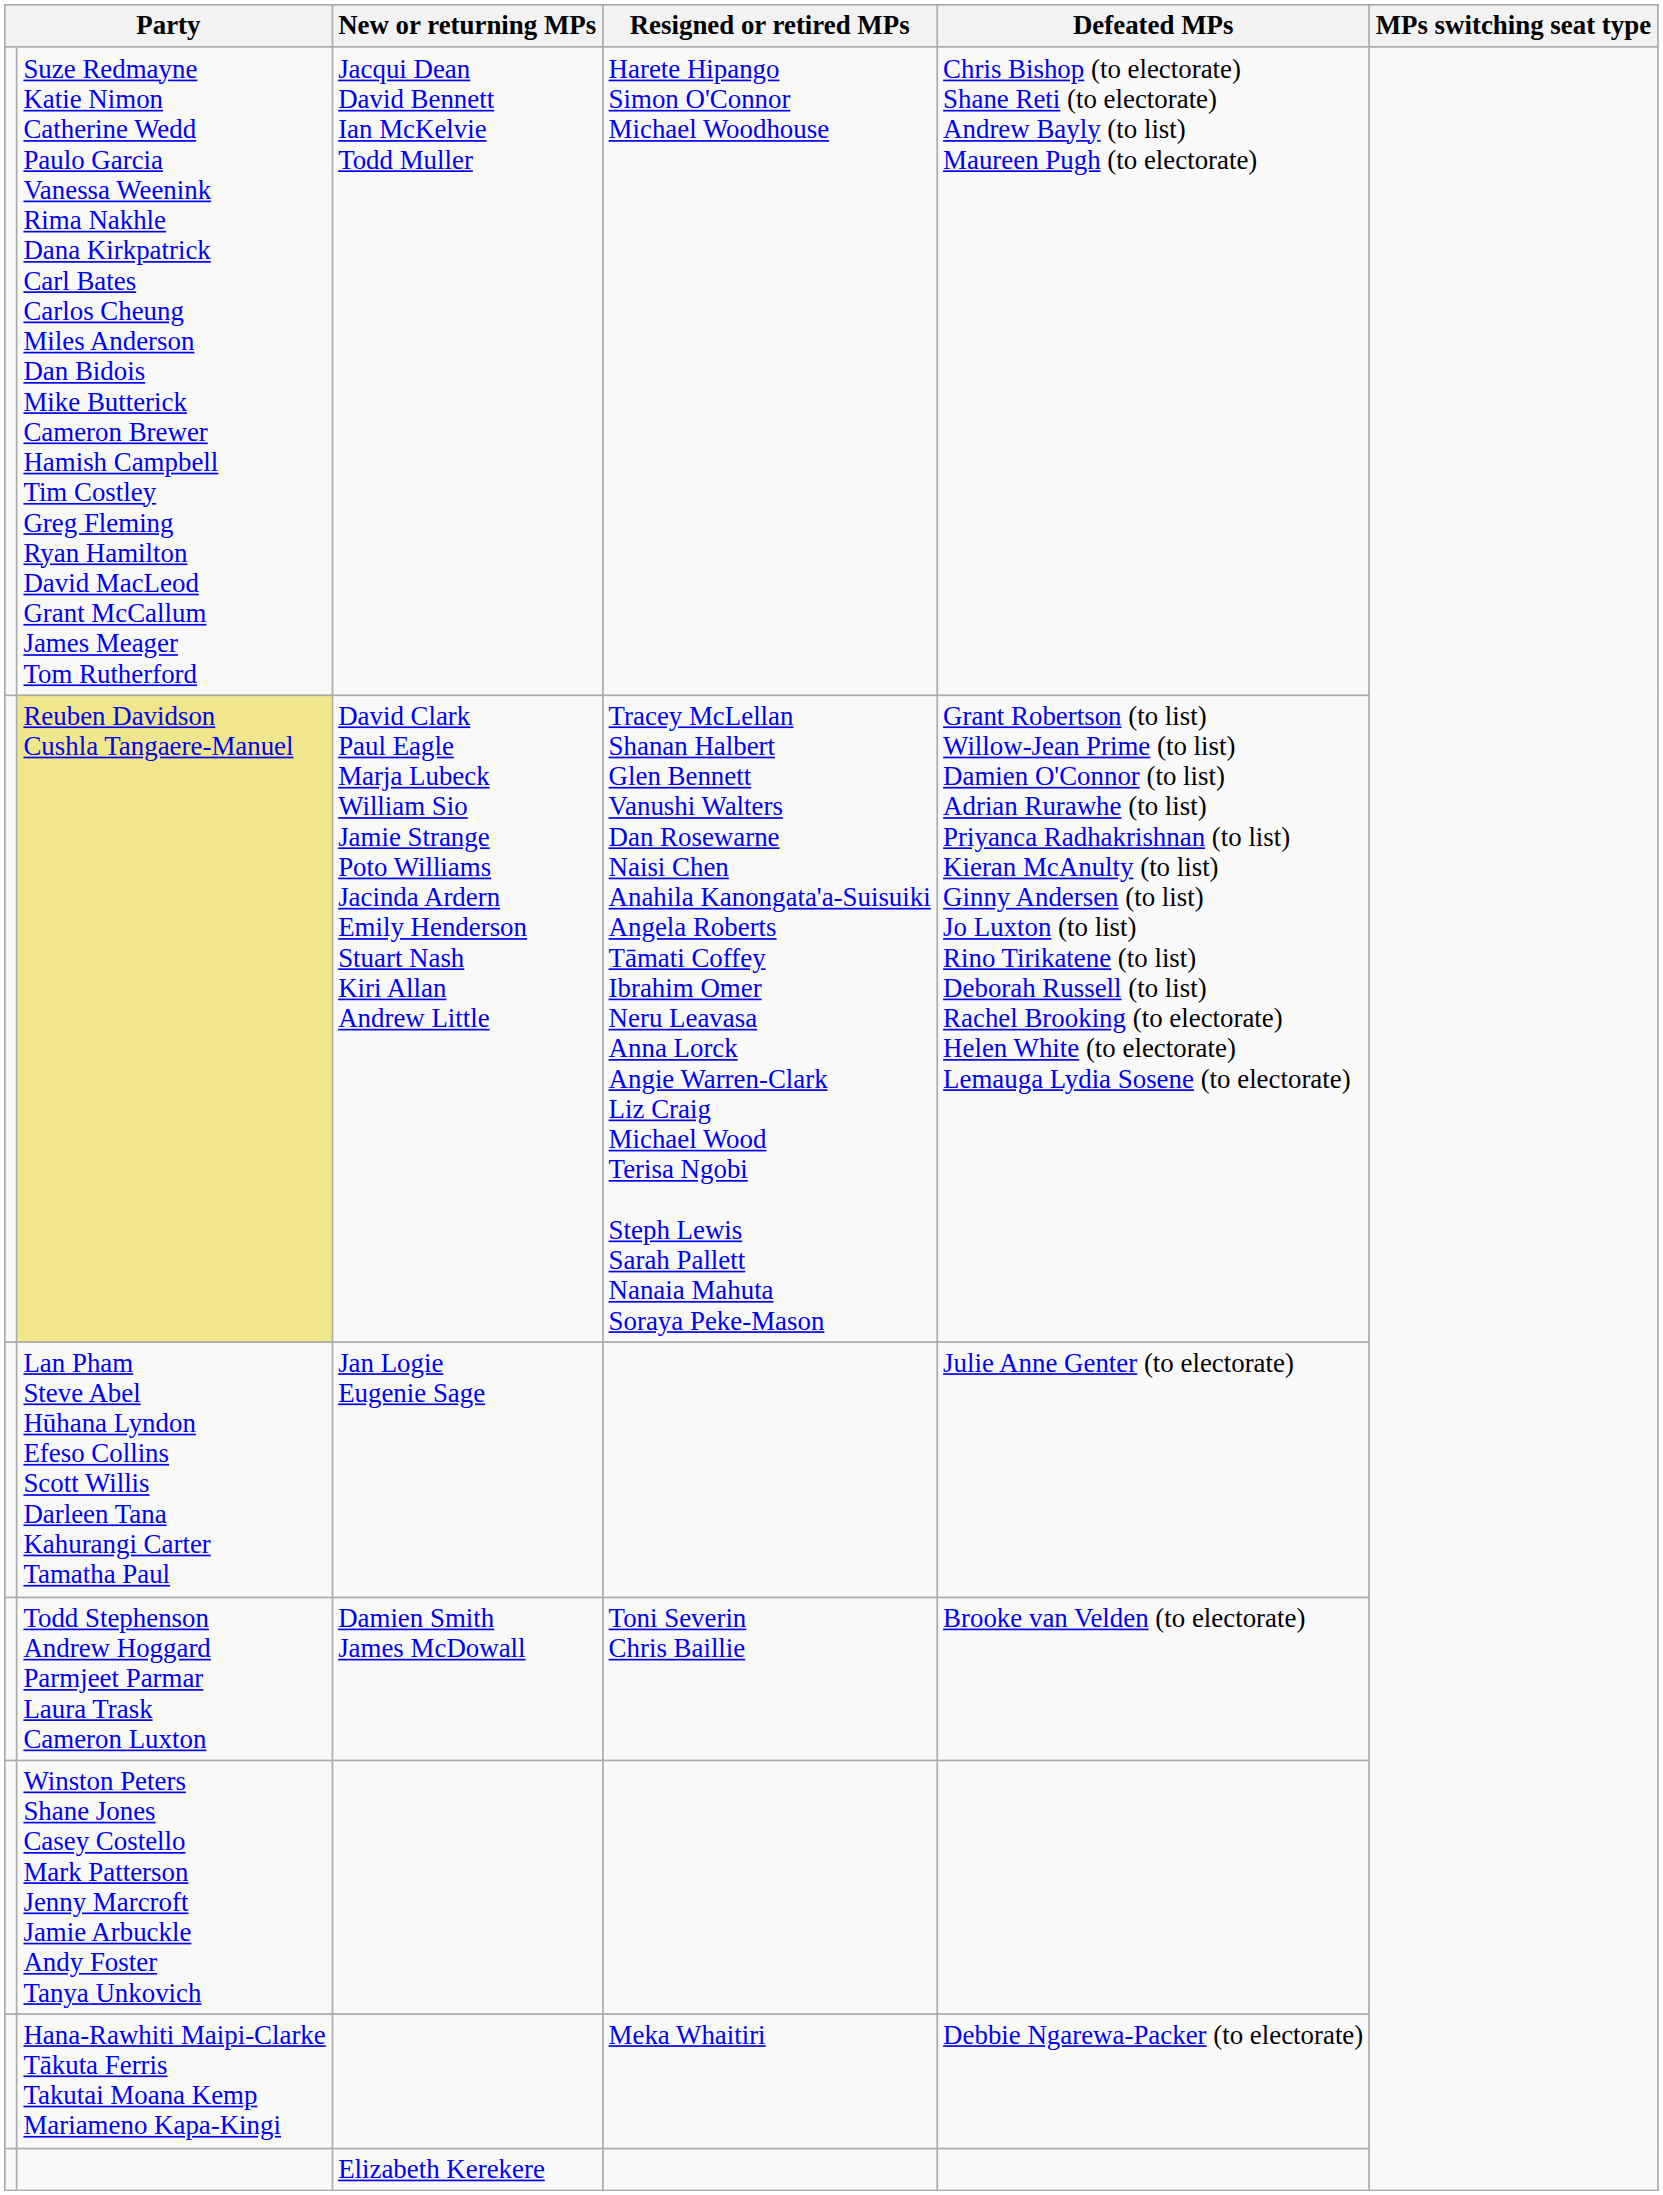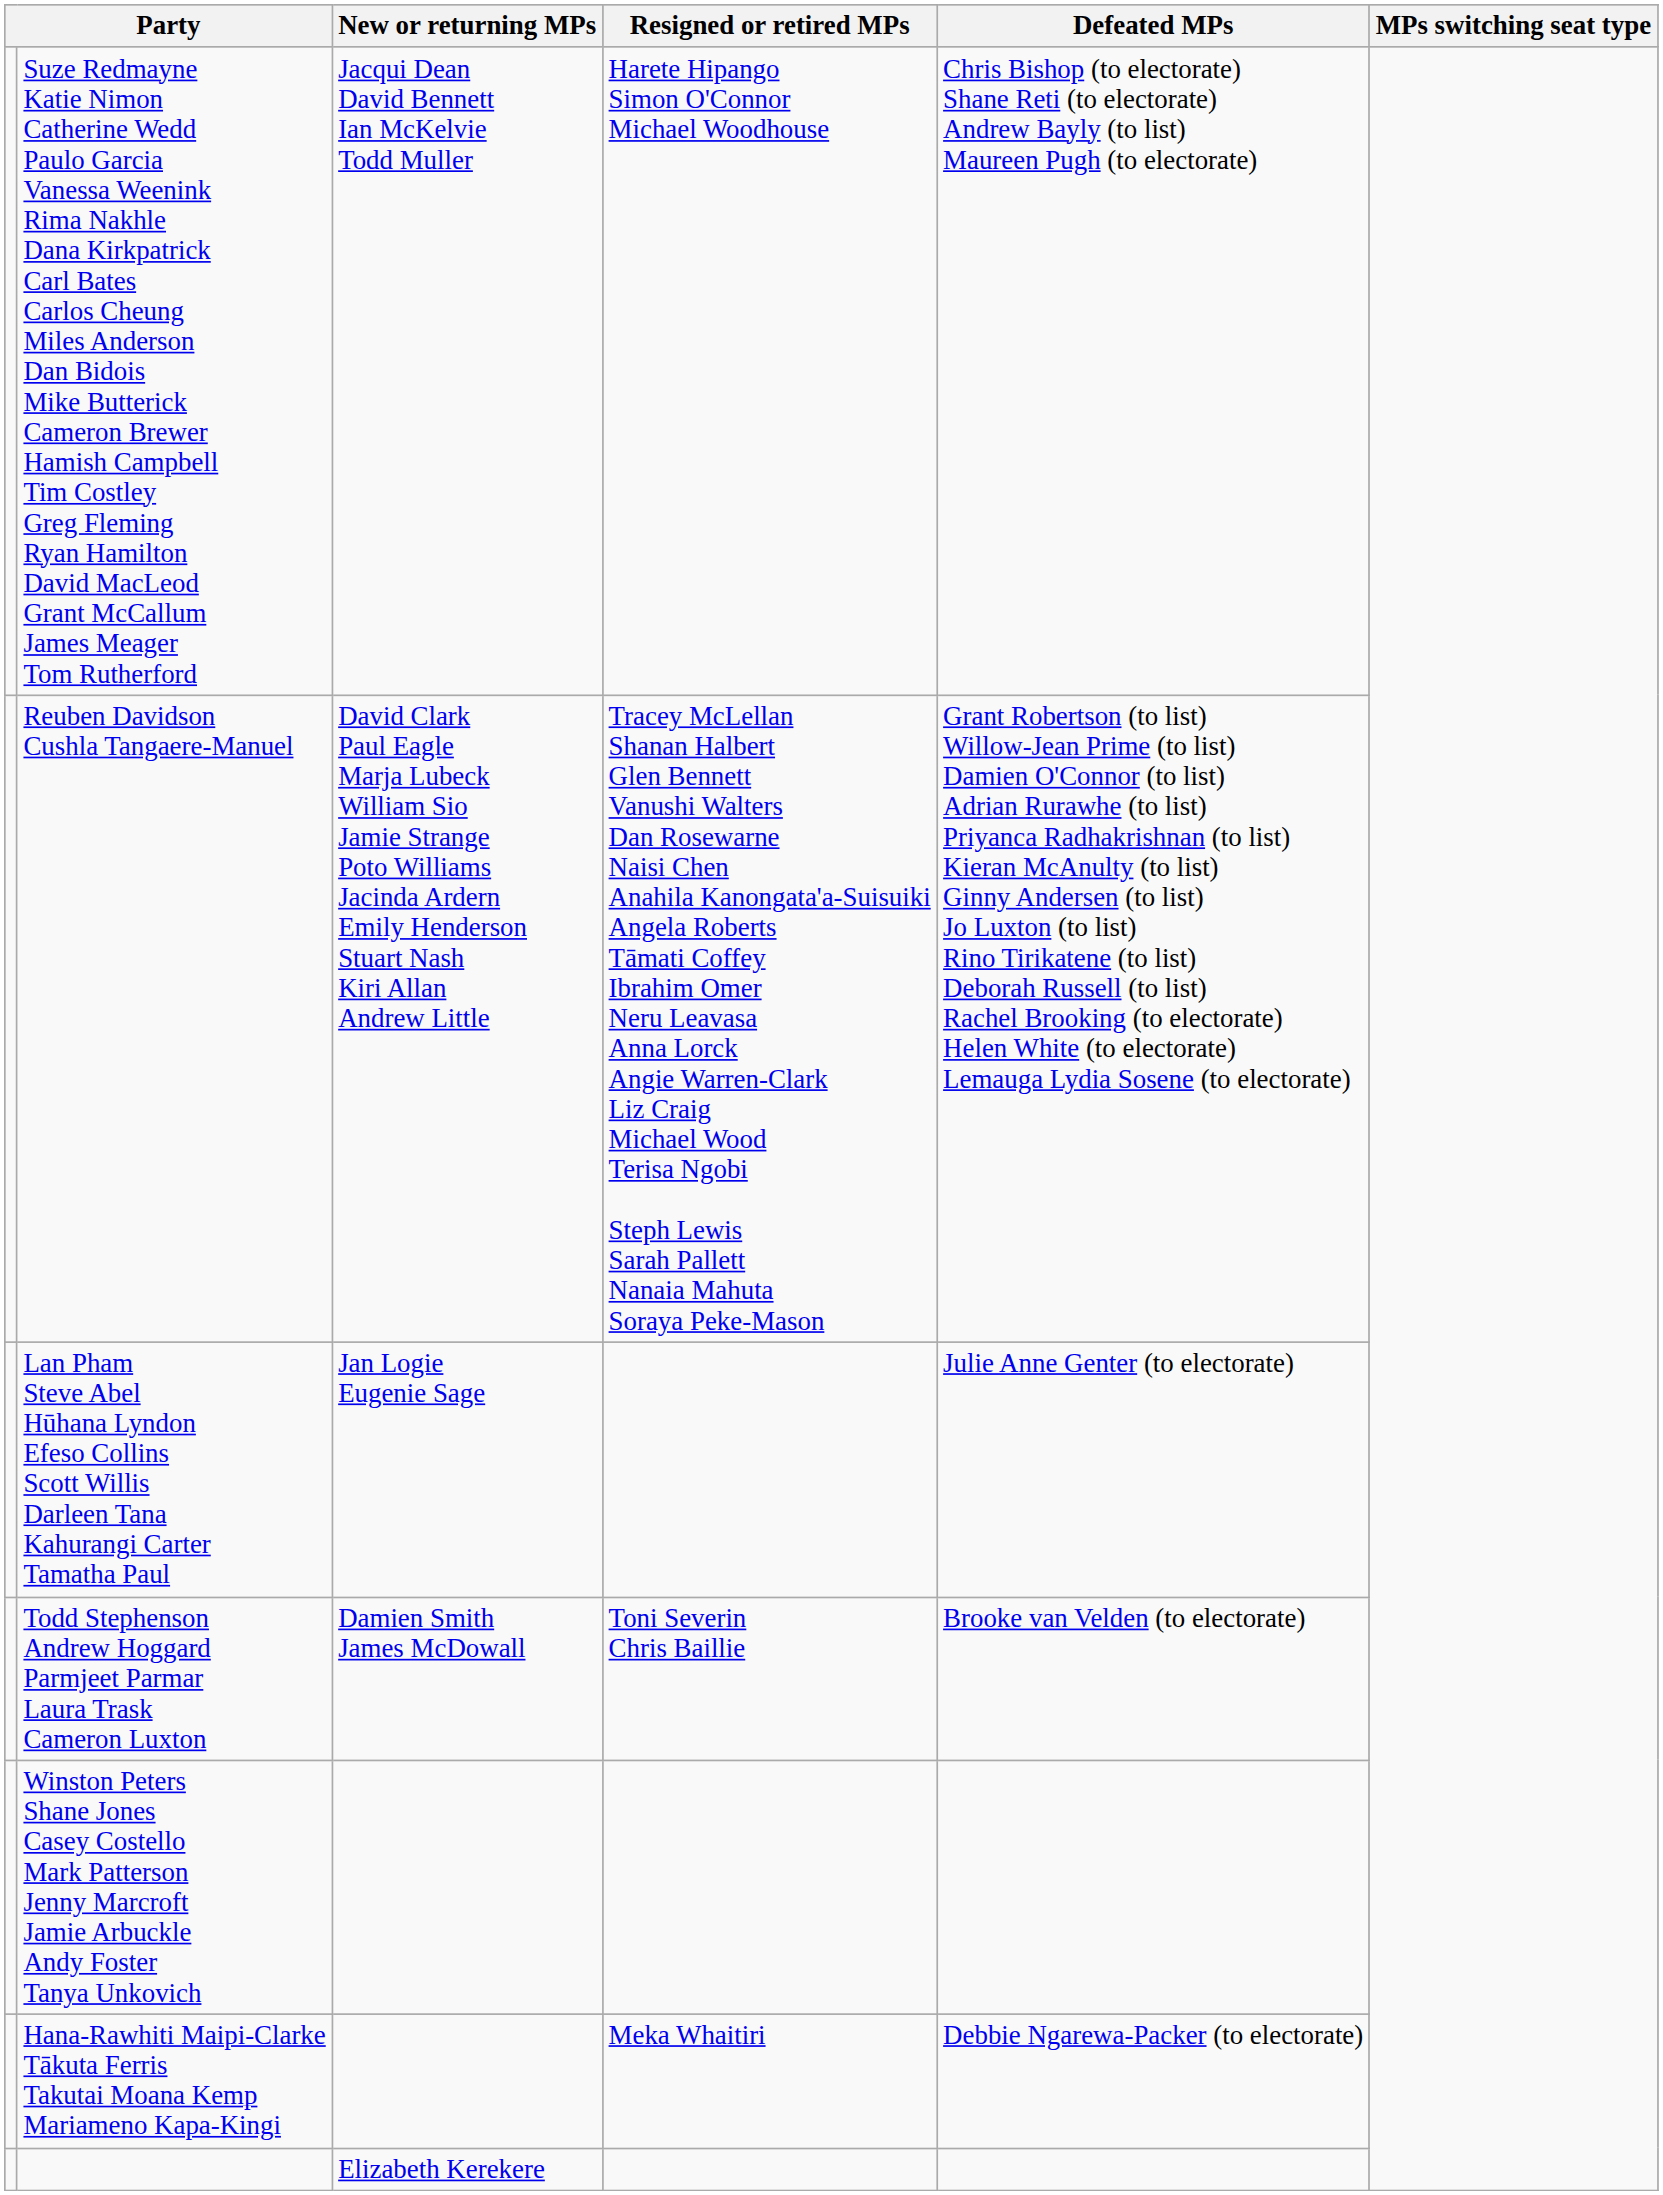(158, 730) khaki background -> (158, 730) no background
